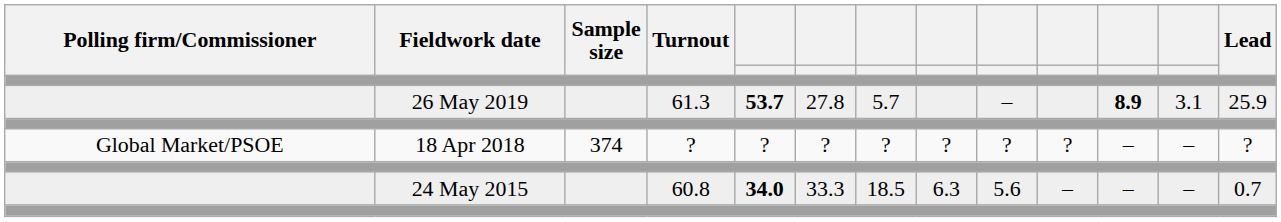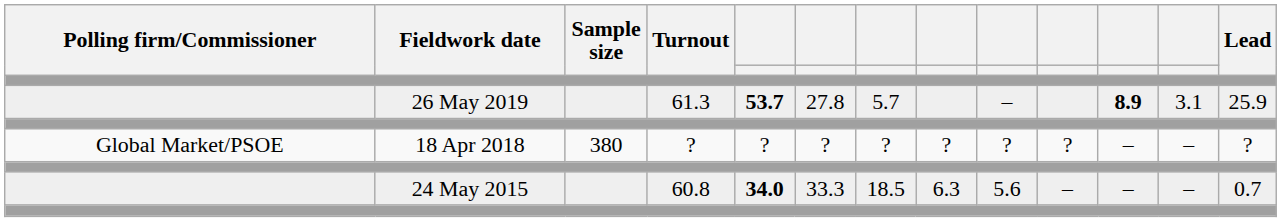(606, 145) 374 -> (606, 145) 380
